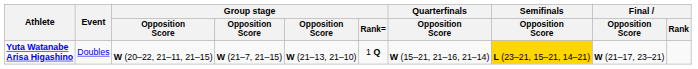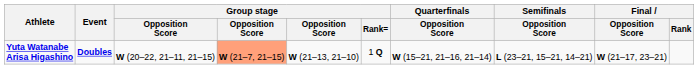(93, 53) normal -> (95, 53) bold
(249, 58) no background -> (252, 58) lightsalmon background
(542, 58) gold background -> (544, 58) no background
